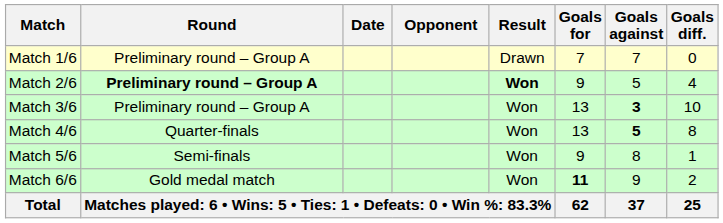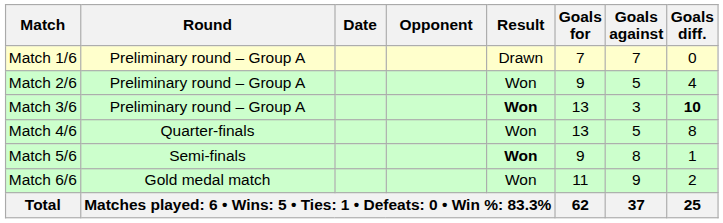(212, 82) bold -> (207, 82) normal
(522, 82) bold -> (521, 82) normal
(522, 107) normal -> (521, 107) bold
(636, 107) bold -> (636, 107) normal
(692, 107) normal -> (692, 107) bold
(636, 131) bold -> (636, 131) normal
(522, 156) normal -> (521, 156) bold
(580, 180) bold -> (580, 180) normal
